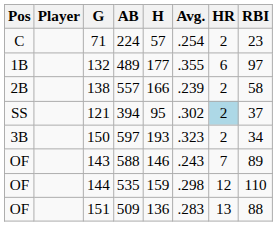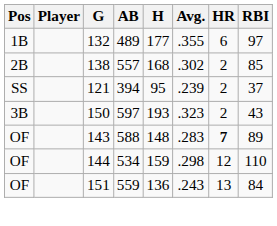- row: (98, 40)
(158, 88) 166 -> (158, 64) 168
(191, 88) .239 -> (191, 64) .302
(256, 88) 58 -> (256, 64) 85
(191, 112) .302 -> (191, 88) .239
(224, 112) lightblue background -> (224, 88) no background
(256, 137) 34 -> (256, 112) 43
(158, 161) 146 -> (158, 137) 148
(191, 161) .243 -> (191, 137) .283
(224, 161) normal -> (224, 137) bold
(128, 185) 535 -> (128, 161) 534
(128, 209) 509 -> (128, 185) 559
(191, 209) .283 -> (191, 185) .243
(256, 209) 88 -> (256, 185) 84
